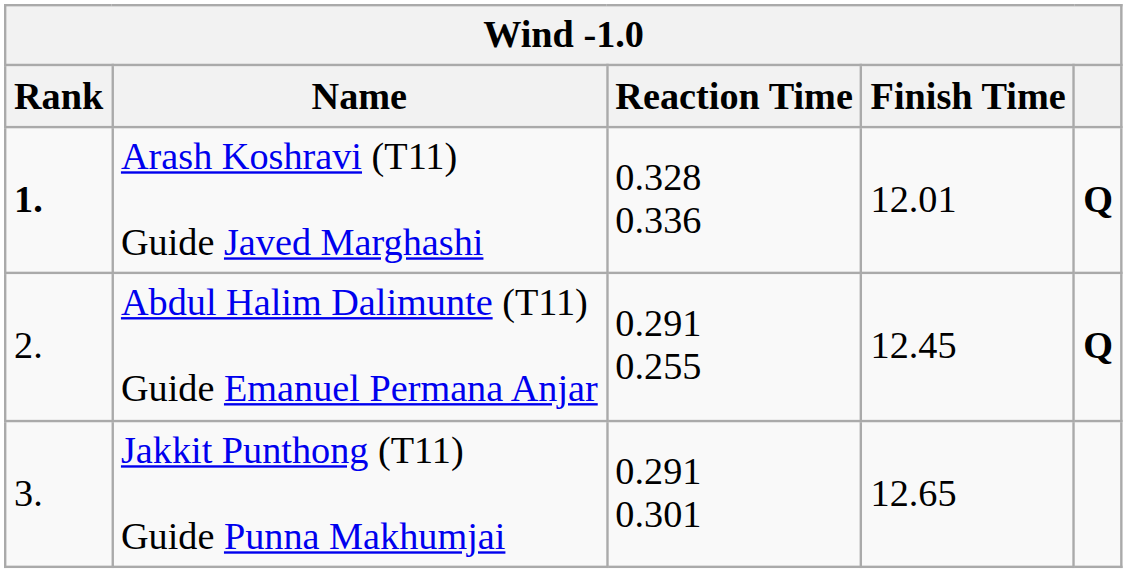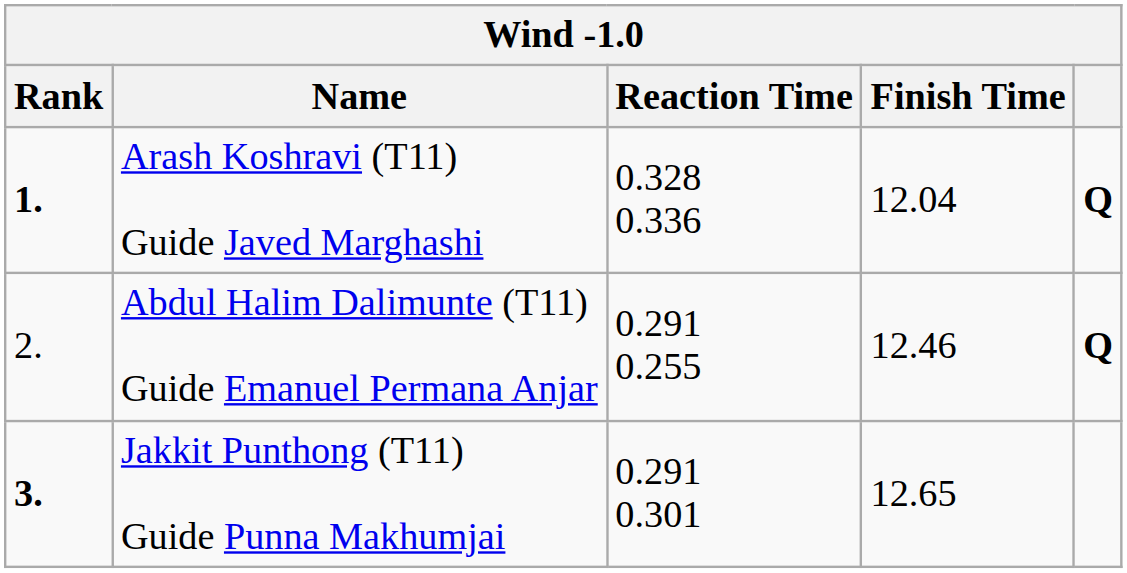(914, 199) 12.01 -> (914, 199) 12.04
(914, 345) 12.45 -> (914, 345) 12.46
(28, 492) normal -> (28, 492) bold
